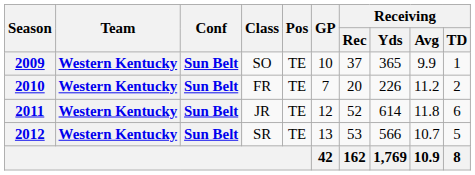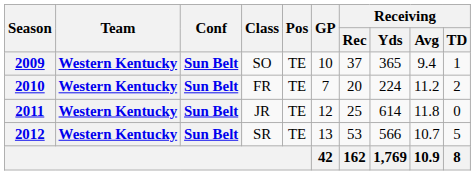(427, 63) 9.9 -> (427, 63) 9.4
(390, 87) 226 -> (390, 87) 224
(355, 110) 52 -> (355, 110) 25
(457, 110) 6 -> (457, 110) 0
